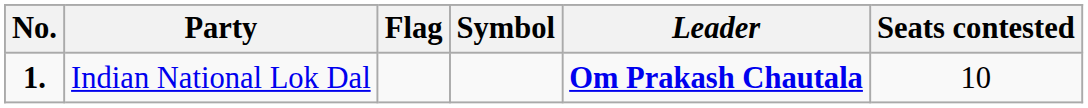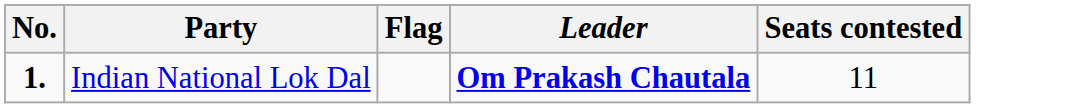- column: (506, 28)
(976, 77) 10 -> (863, 77) 11
